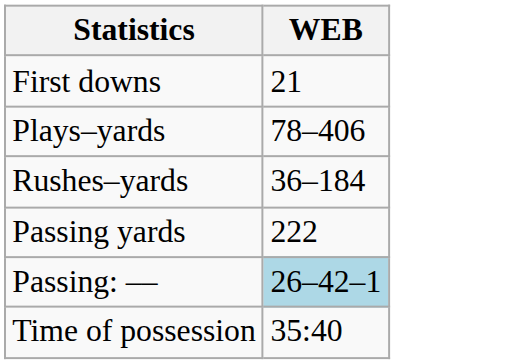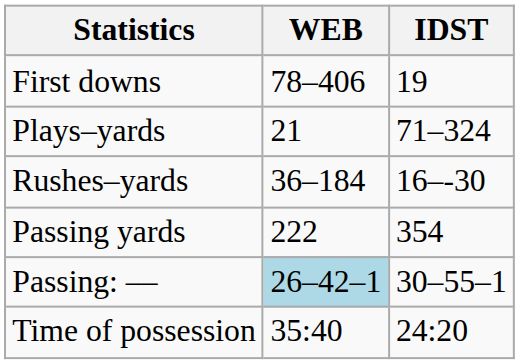+ column: (451, 30)
(286, 80) 21 -> (318, 80) 78–406
(318, 130) 78–406 -> (286, 130) 21
